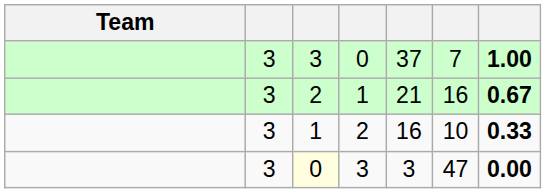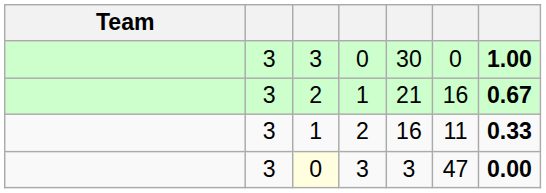(409, 59) 37 -> (409, 59) 30
(456, 59) 7 -> (456, 59) 0
(456, 132) 10 -> (456, 132) 11
